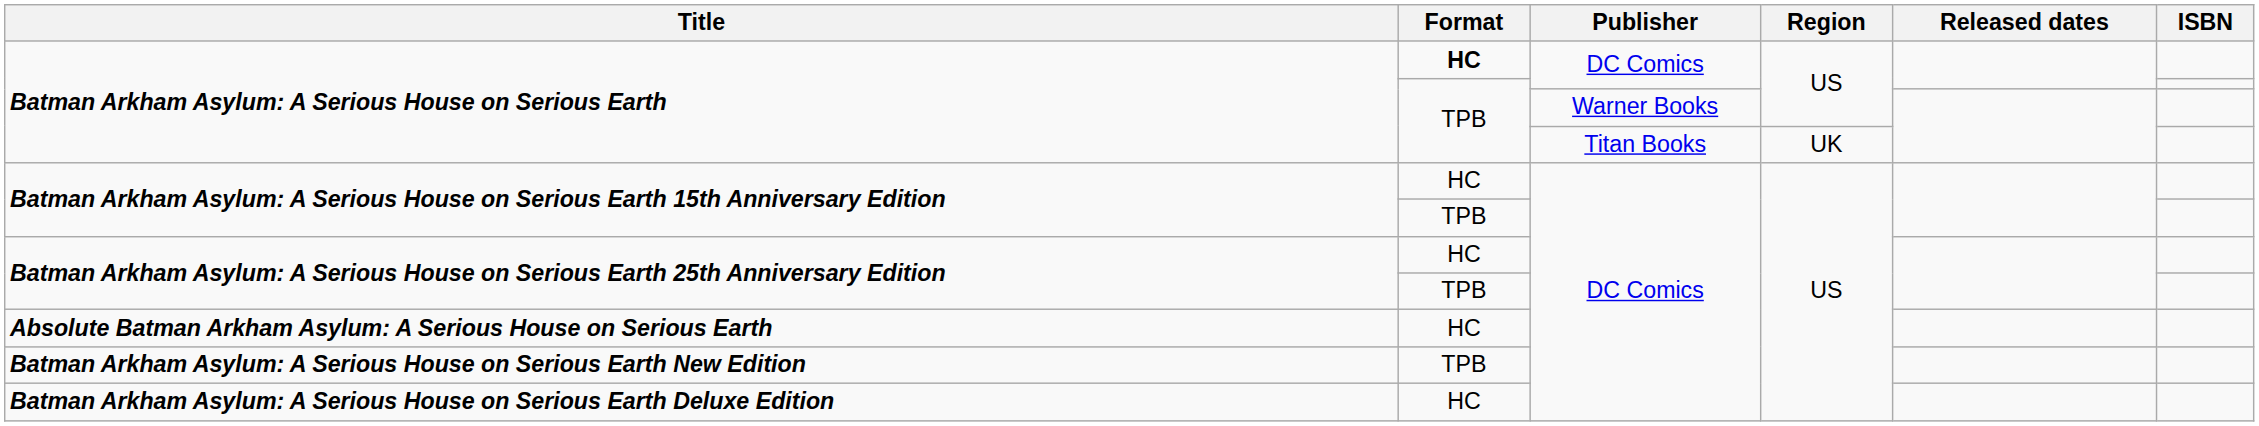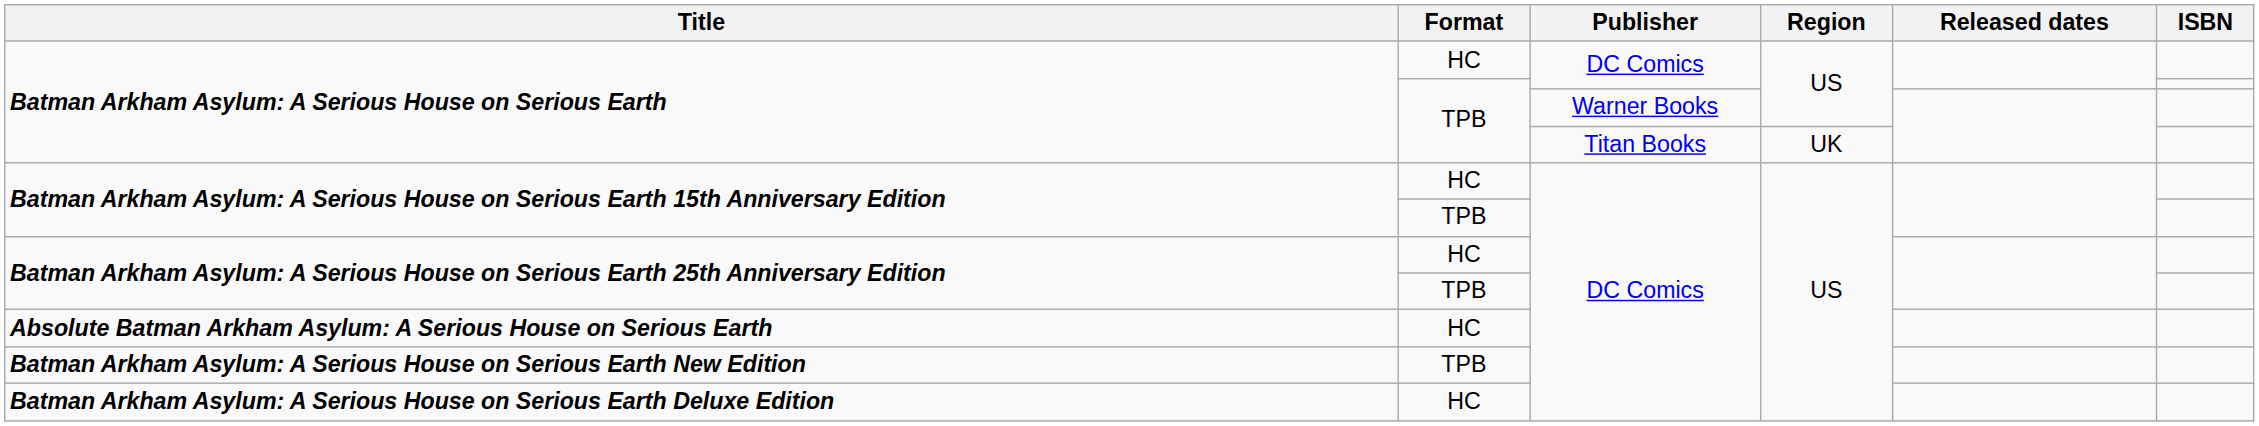(1464, 59) bold -> (1464, 59) normal
